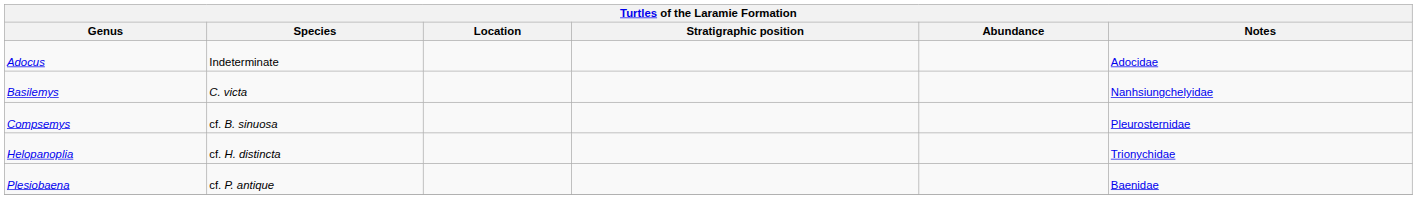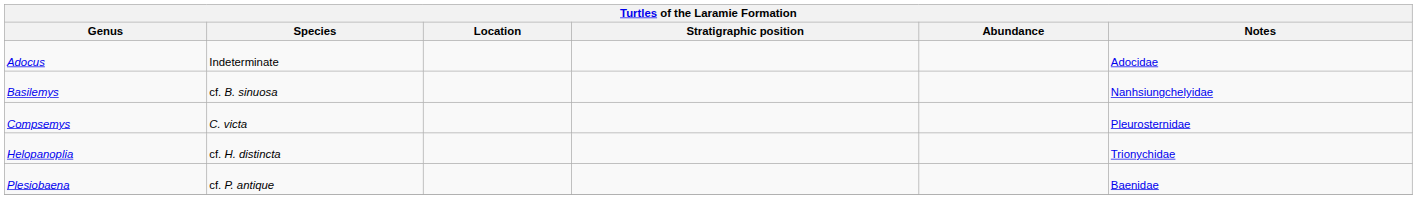(228, 93) C. victa -> (243, 93) cf. B. sinuosa
(243, 123) cf. B. sinuosa -> (228, 123) C. victa
